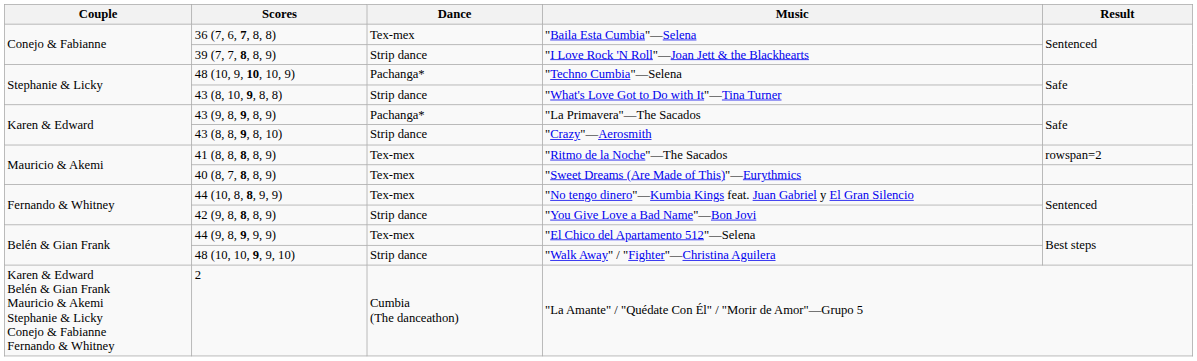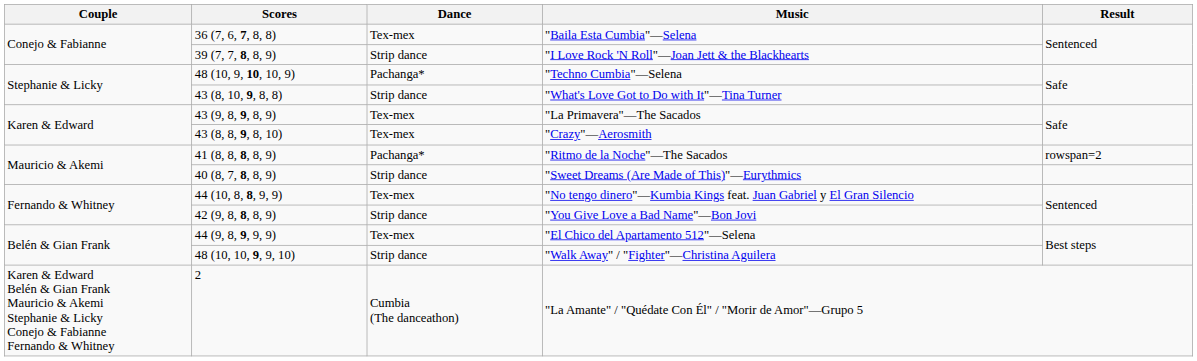(397, 114) Pachanga* -> (392, 114) Tex-mex
(399, 134) Strip dance -> (392, 134) Tex-mex
(392, 154) Tex-mex -> (397, 154) Pachanga*
(392, 174) Tex-mex -> (399, 174) Strip dance
